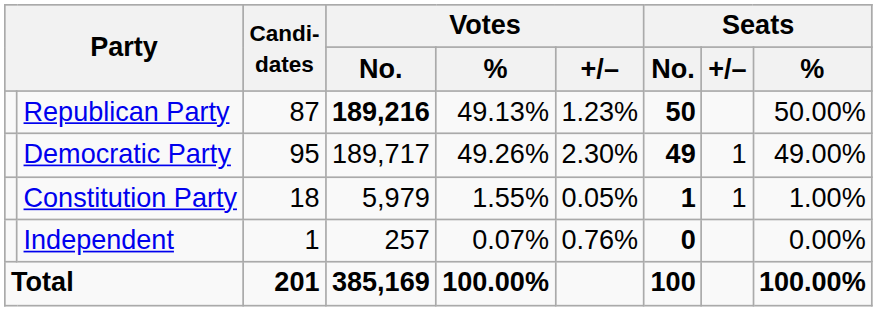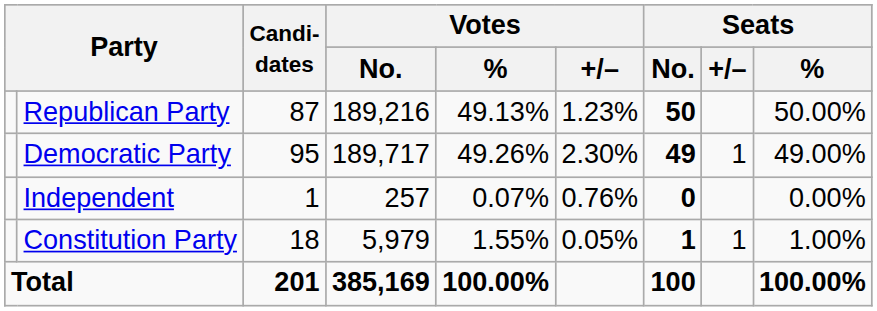(381, 111) bold -> (381, 111) normal
rows swapped: (130, 197) <-> (99, 240)
